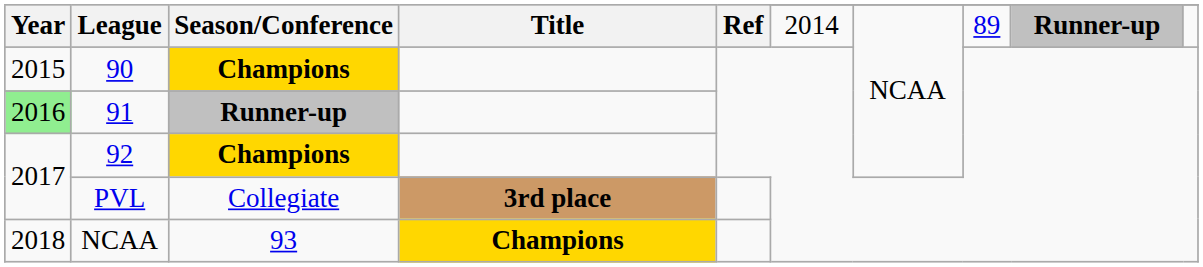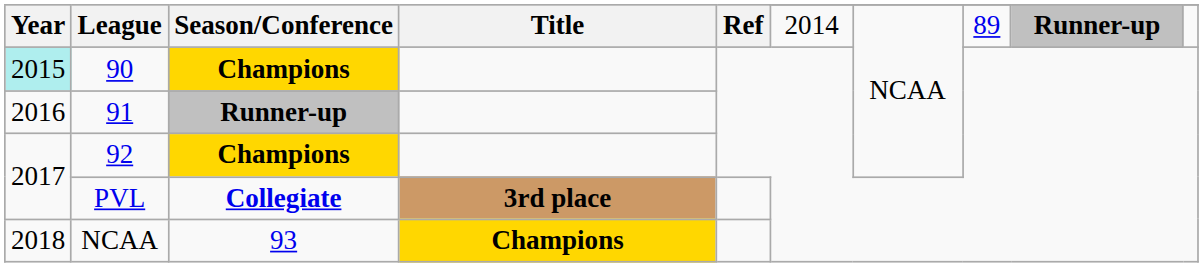(38, 68) no background -> (38, 68) paleturquoise background
(38, 111) lightgreen background -> (38, 111) no background
(284, 197) normal -> (284, 197) bold
